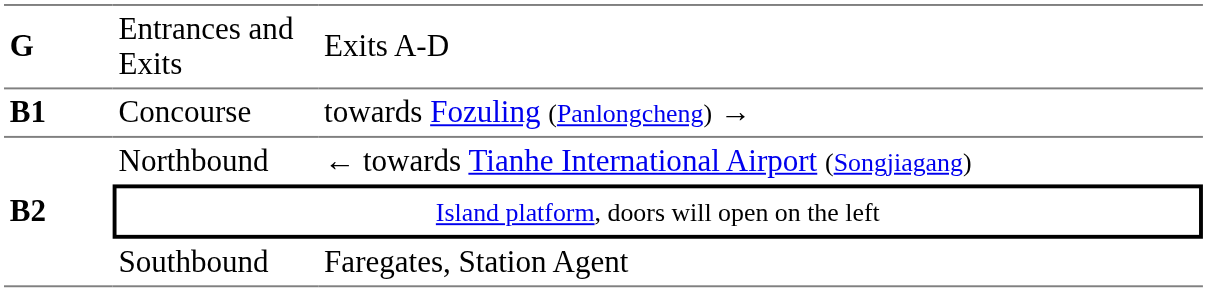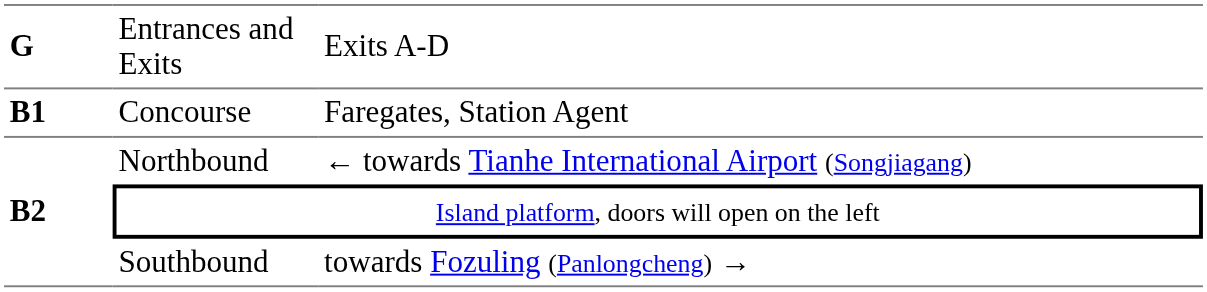(537, 112) towards Fozuling (Panlongcheng) → -> (476, 112) Faregates, Station Agent
(476, 261) Faregates, Station Agent -> (537, 261) towards Fozuling (Panlongcheng) →
